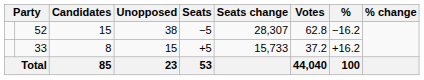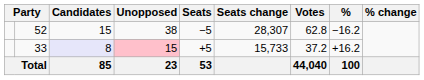(108, 48) no background -> (108, 48) lavender background
(171, 48) no background -> (171, 48) pink background
